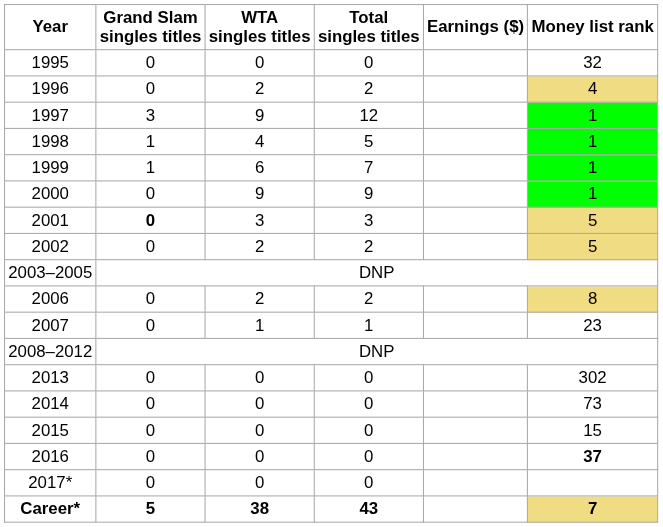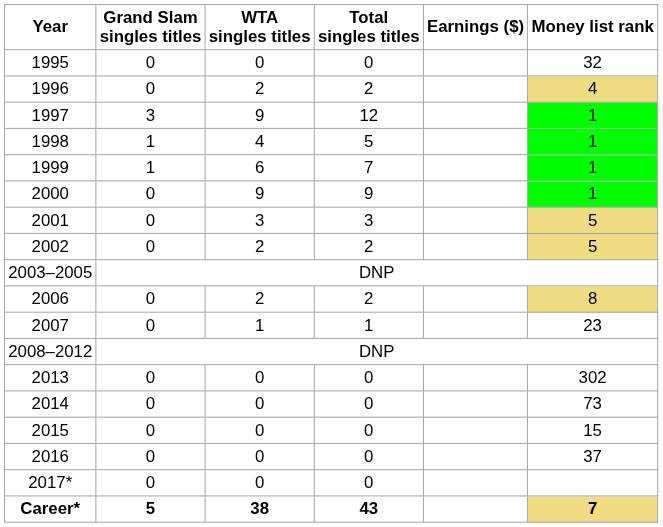(151, 220) bold -> (151, 220) normal
(593, 456) bold -> (593, 456) normal
